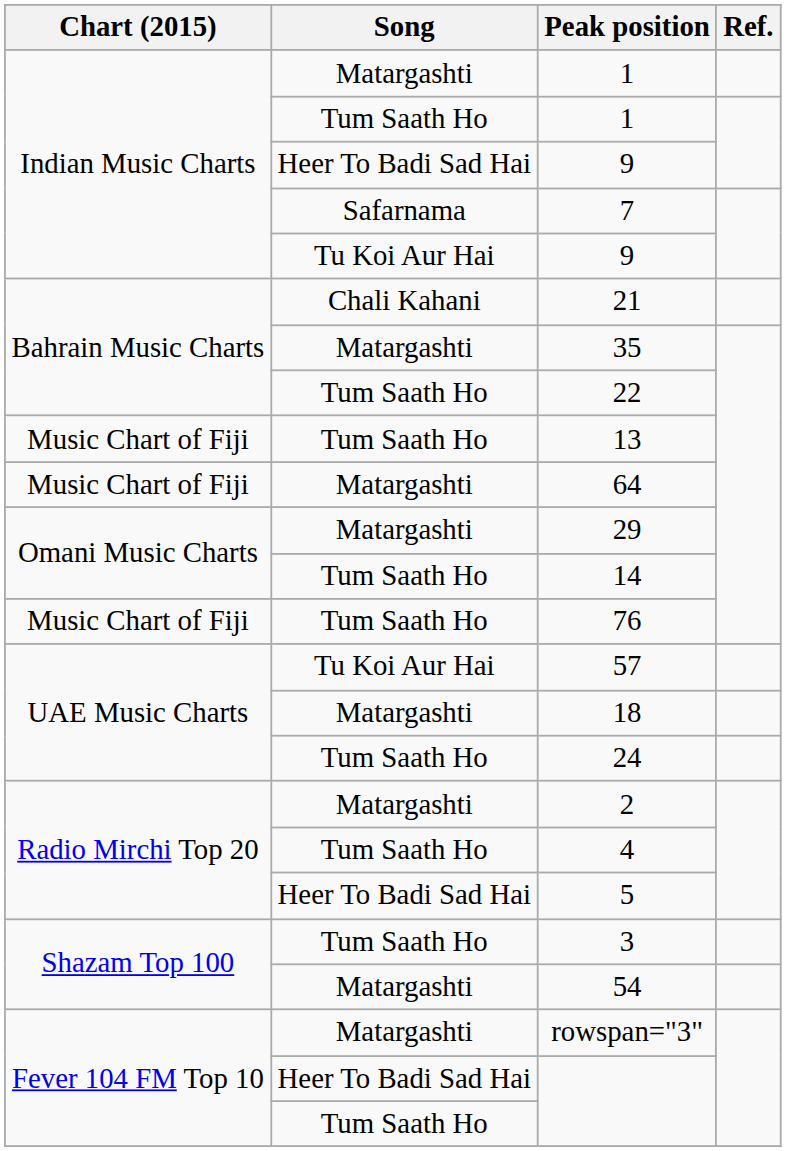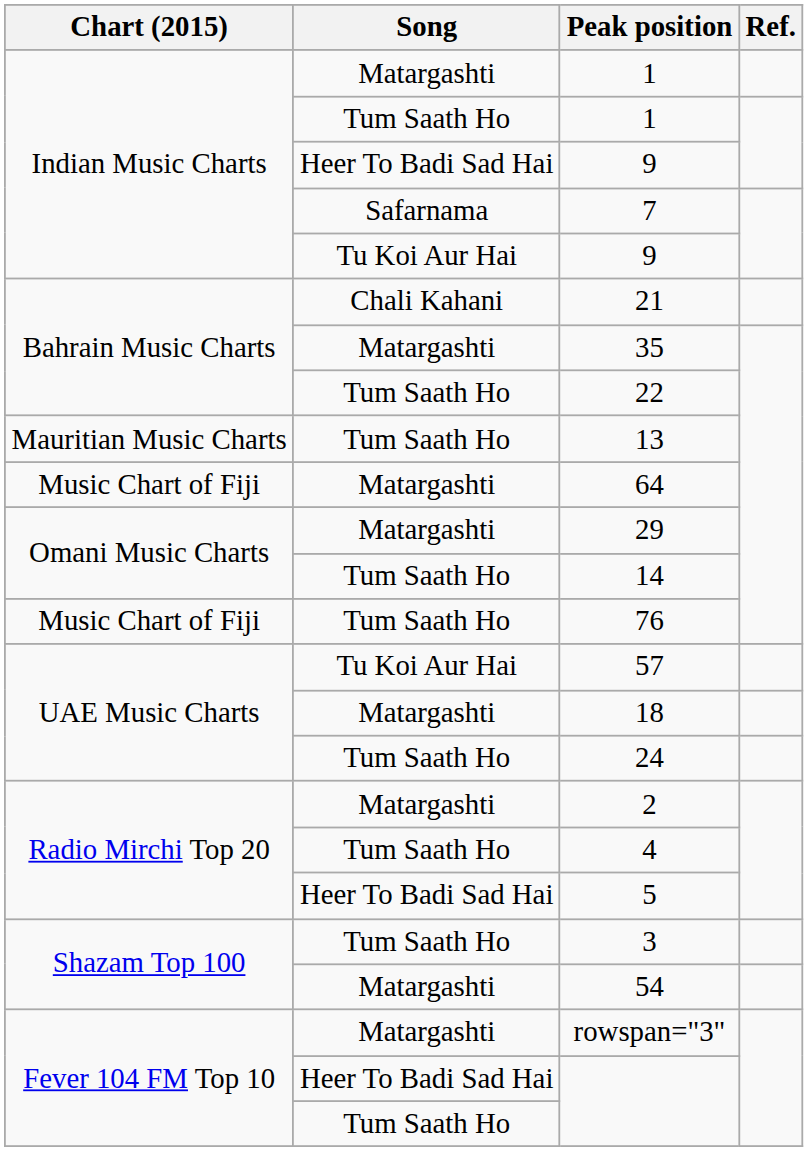(138, 438) Music Chart of Fiji -> (149, 438) Mauritian Music Charts
